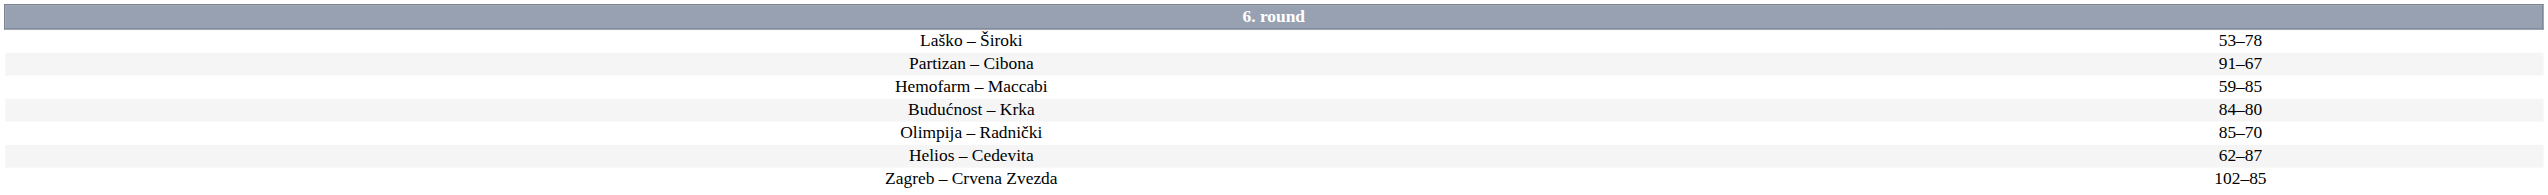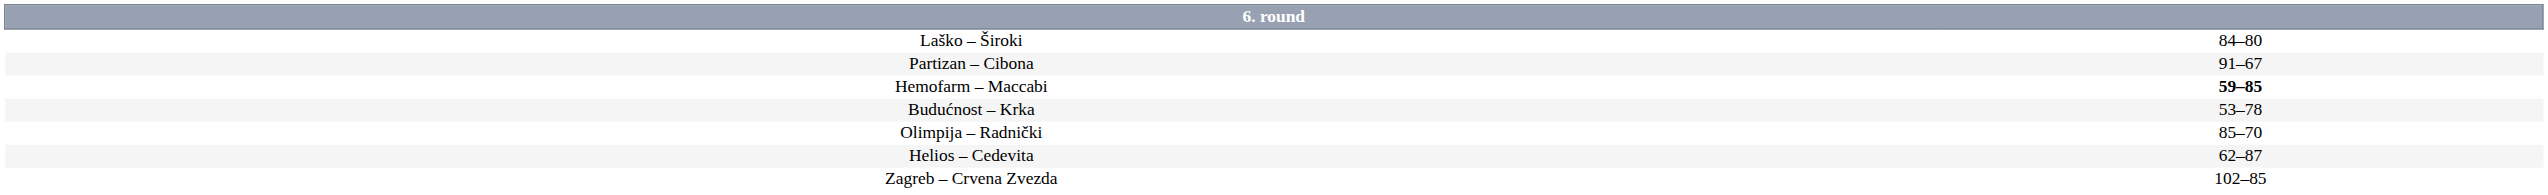(2240, 40) 53–78 -> (2240, 40) 84–80
(2240, 87) normal -> (2240, 87) bold
(2240, 110) 84–80 -> (2240, 110) 53–78
